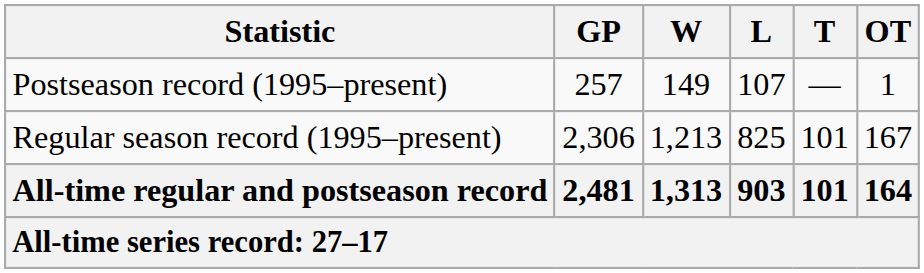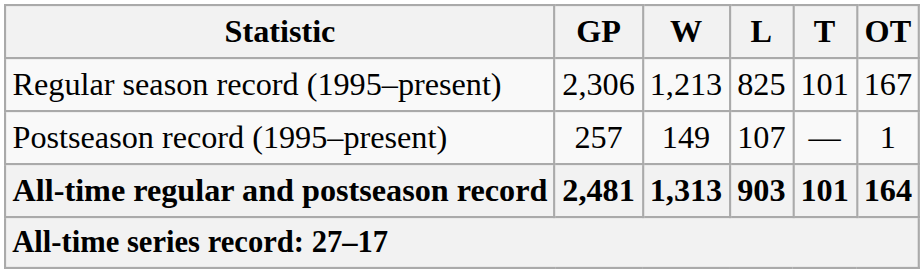rows swapped: (257, 137) <-> (230, 84)
